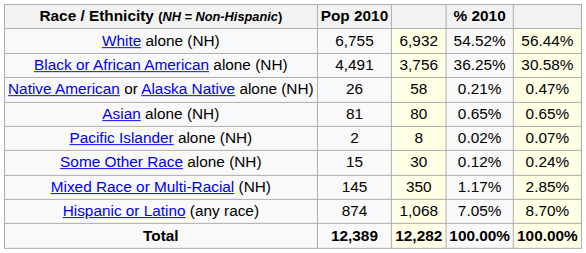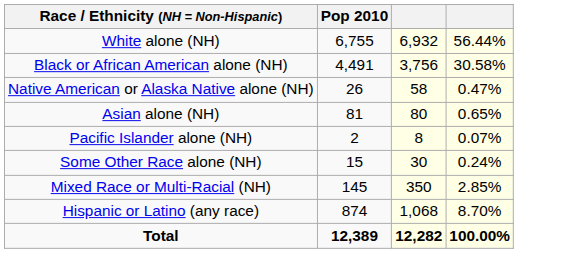- column: (480, 16)
